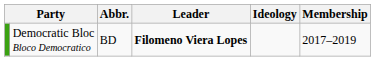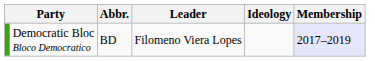(191, 39) bold -> (188, 39) normal
(329, 39) no background -> (324, 39) lavender background
